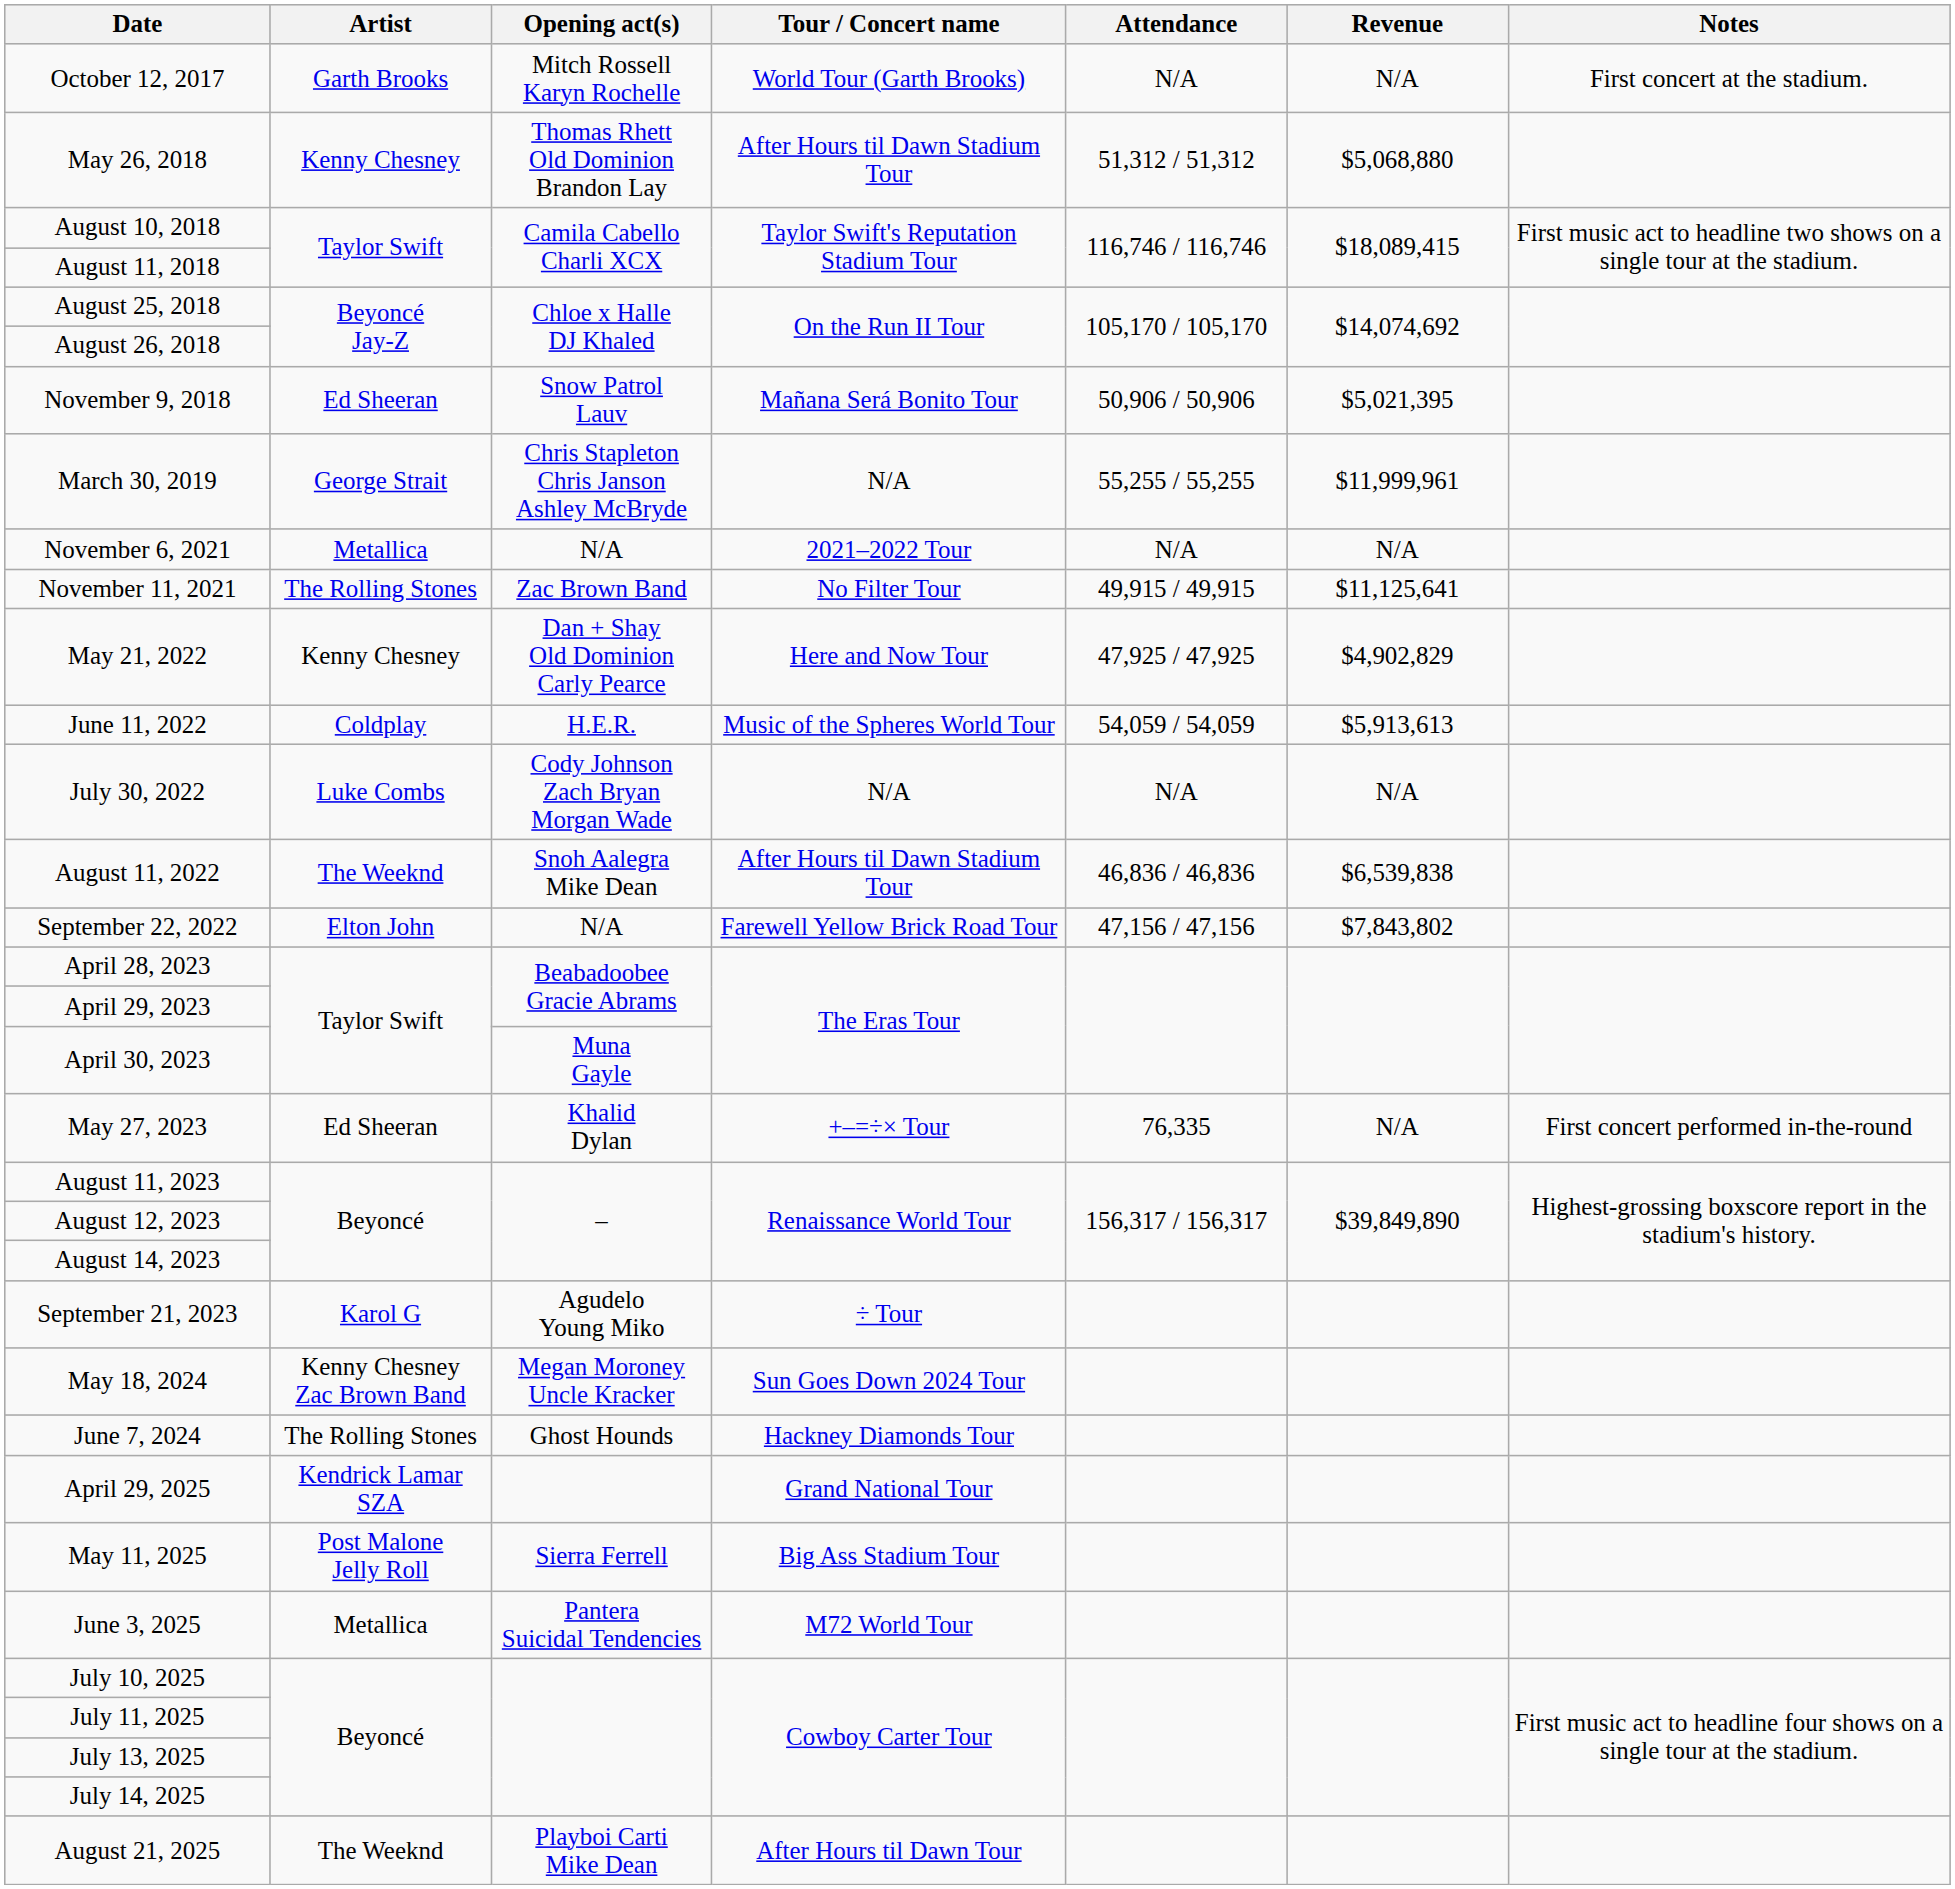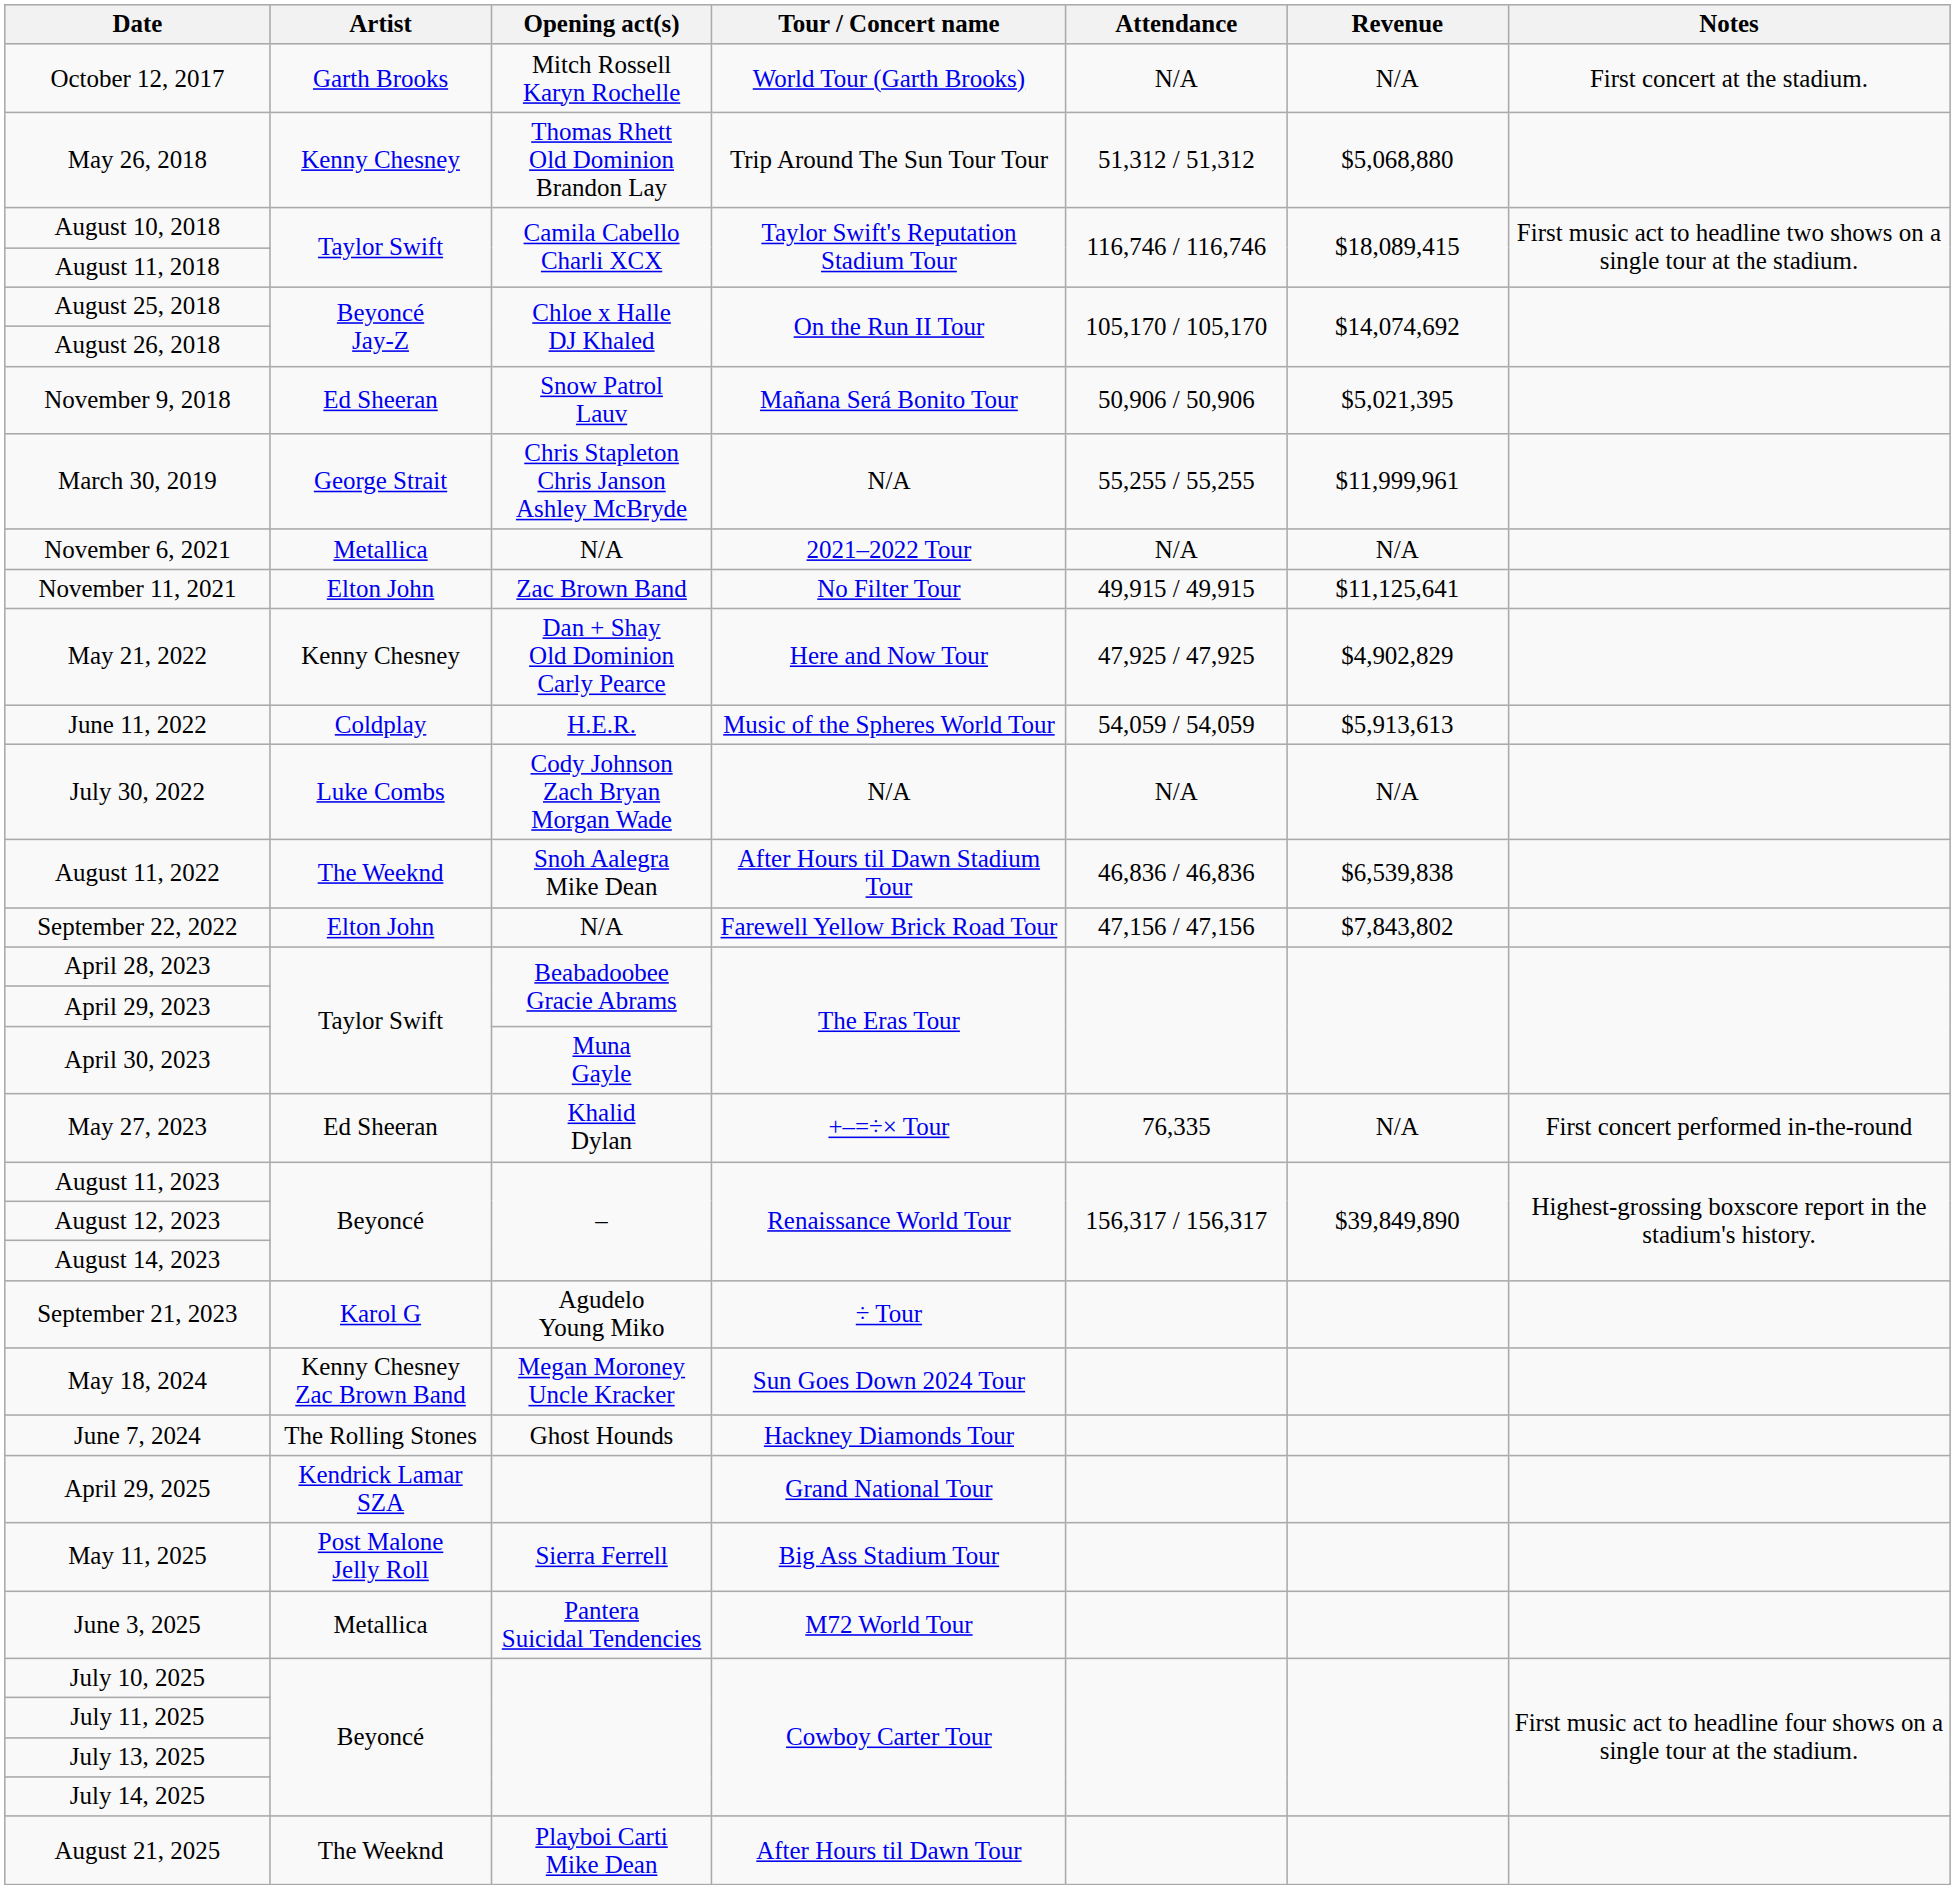(889, 159) After Hours til Dawn Stadium Tour -> (889, 159) Trip Around The Sun Tour Tour
(381, 588) The Rolling Stones -> (381, 588) Elton John
